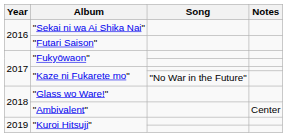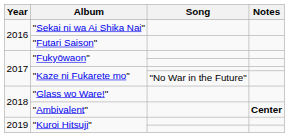(266, 109) normal -> (267, 109) bold
